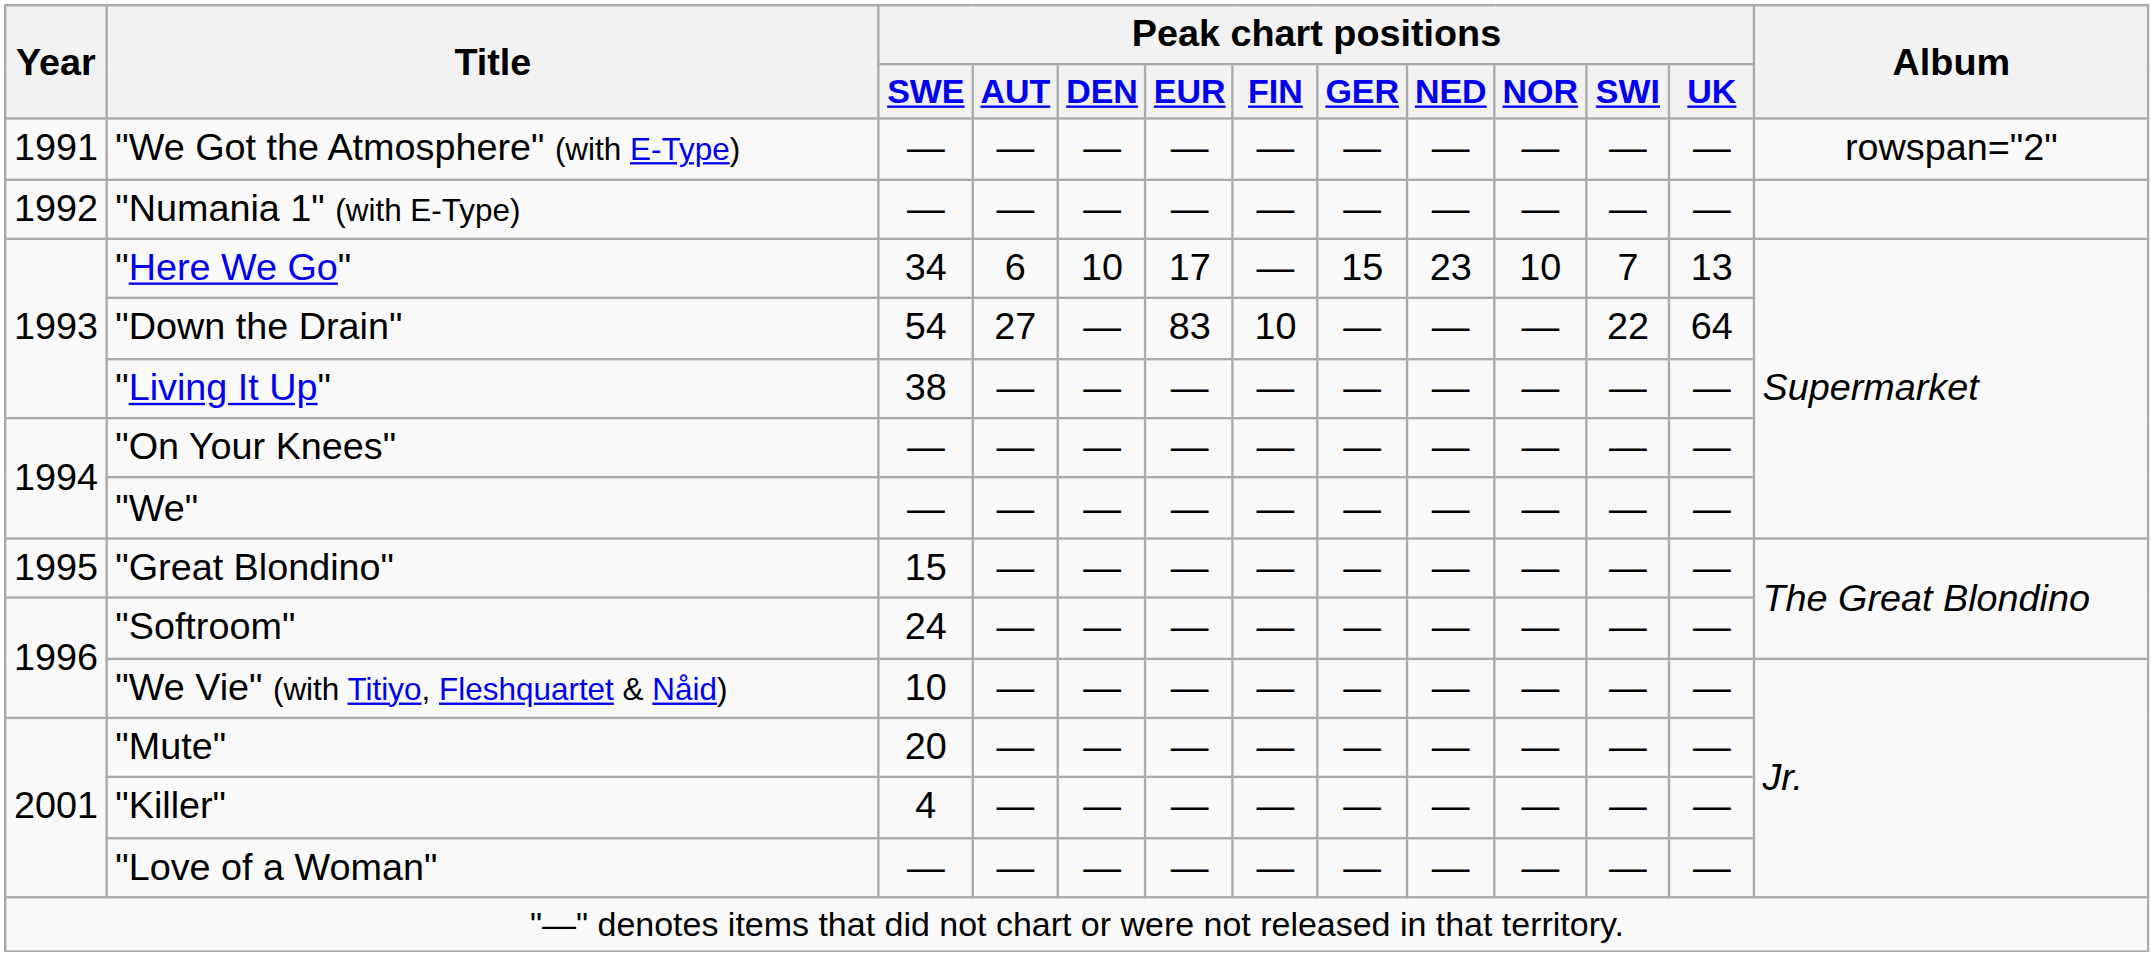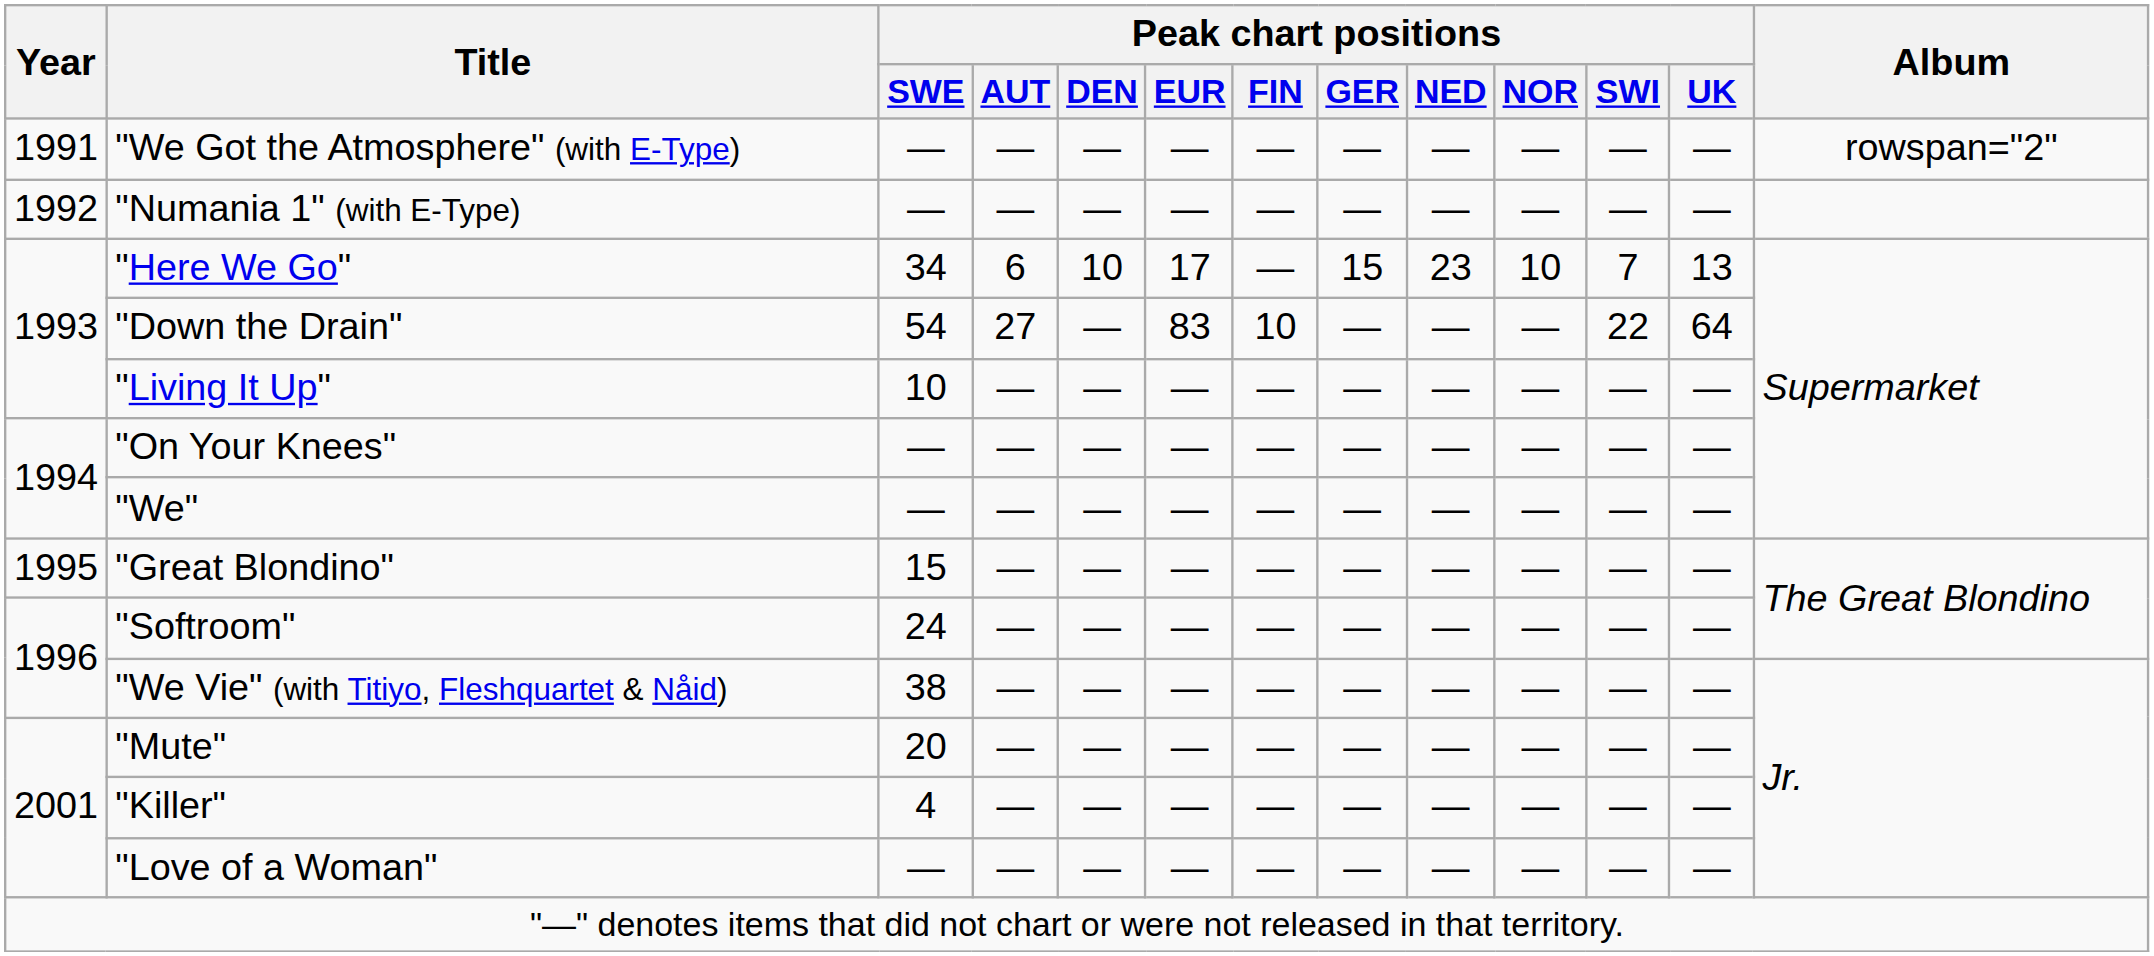(926, 387) 38 -> (926, 387) 10
(926, 686) 10 -> (926, 686) 38
